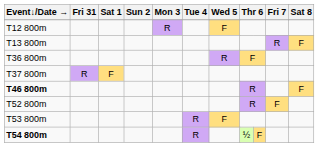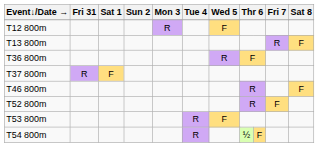(27, 89) bold -> (26, 89) normal
(27, 135) bold -> (26, 135) normal
